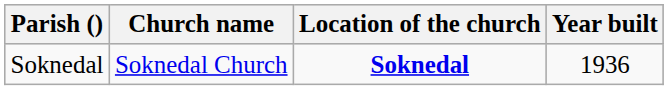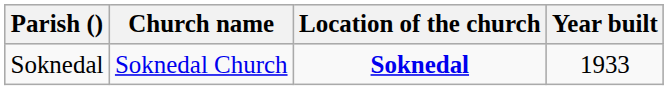(605, 63) 1936 -> (605, 63) 1933
